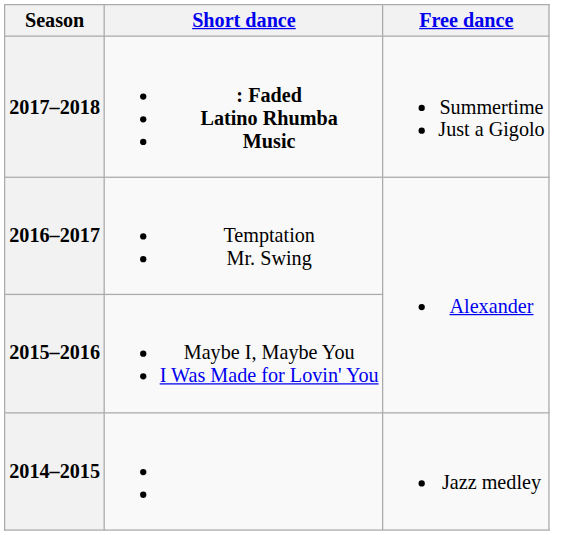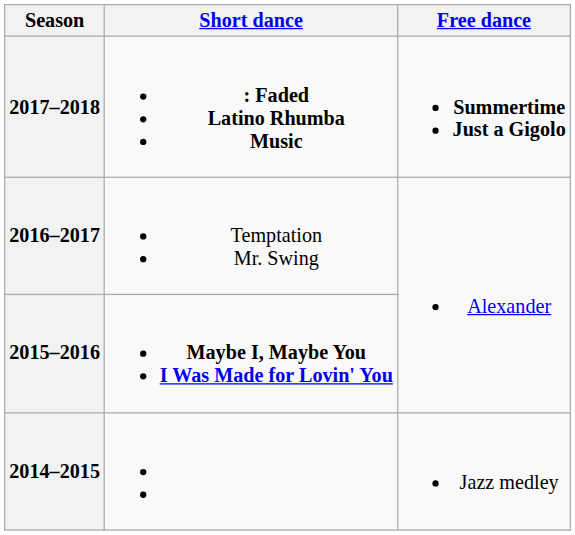(466, 118) normal -> (484, 118) bold
(244, 365) normal -> (251, 365) bold
